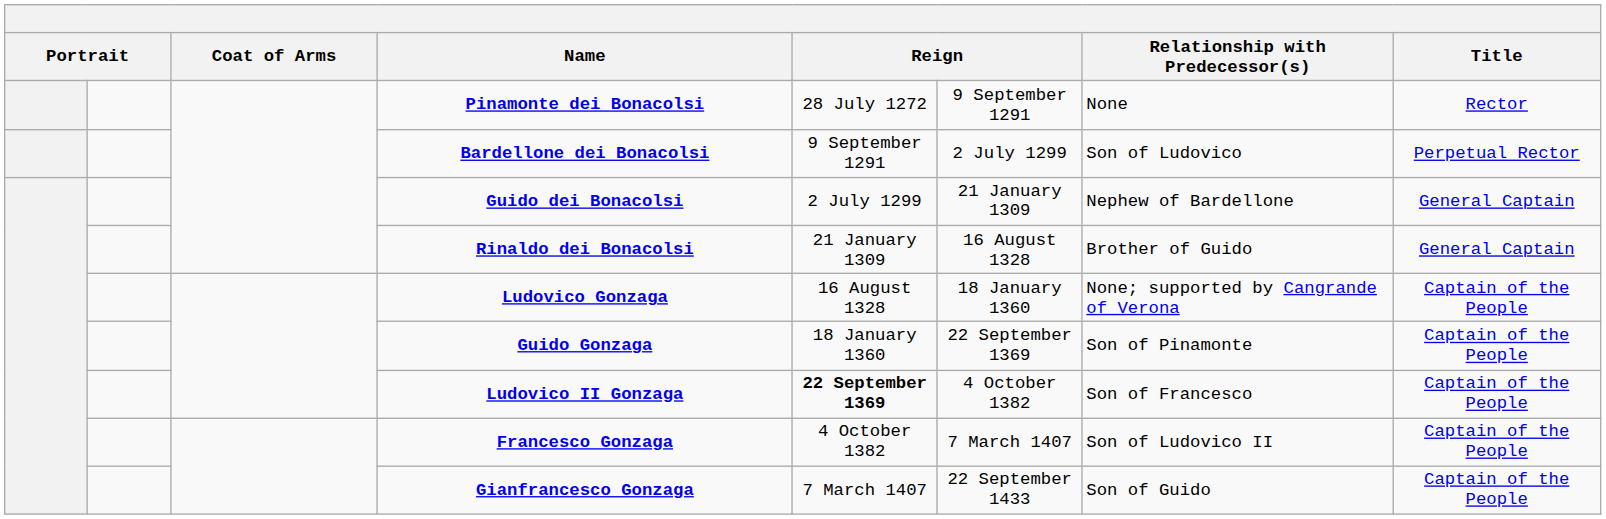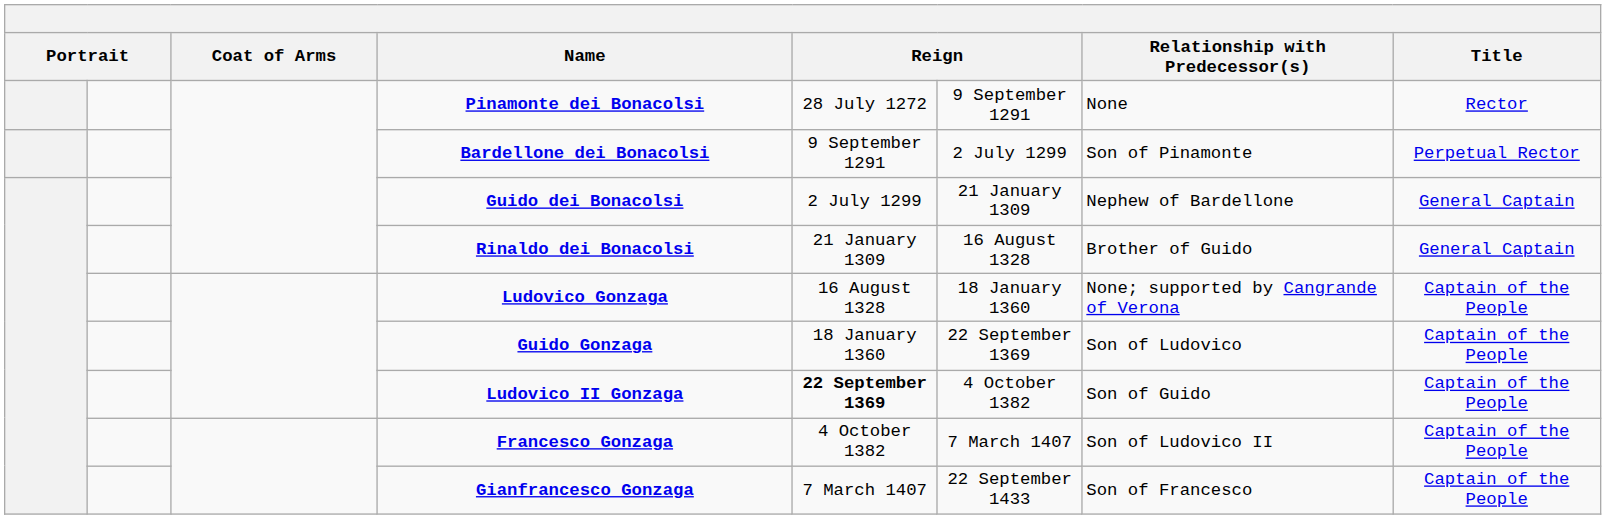(1164, 153) Son of Ludovico -> (1169, 153) Son of Pinamonte
(1169, 346) Son of Pinamonte -> (1164, 346) Son of Ludovico
(1169, 394) Son of Francesco -> (1149, 394) Son of Guido
(1149, 490) Son of Guido -> (1169, 490) Son of Francesco
